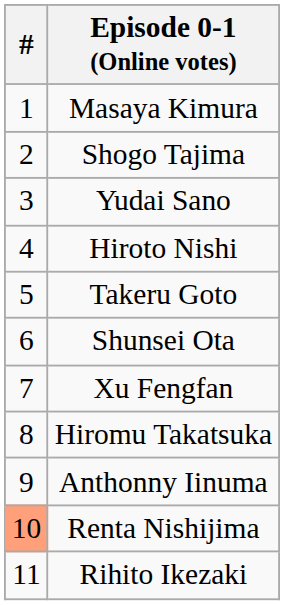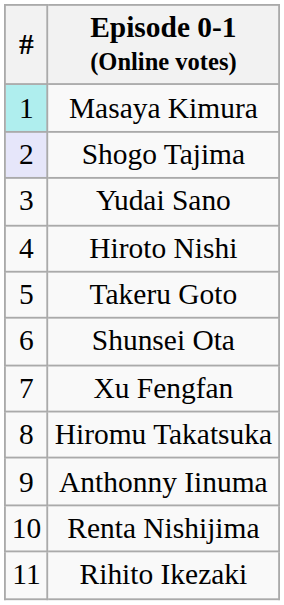(26, 107) no background -> (26, 107) paleturquoise background
(26, 154) no background -> (26, 154) lavender background
(26, 527) lightsalmon background -> (26, 527) no background
